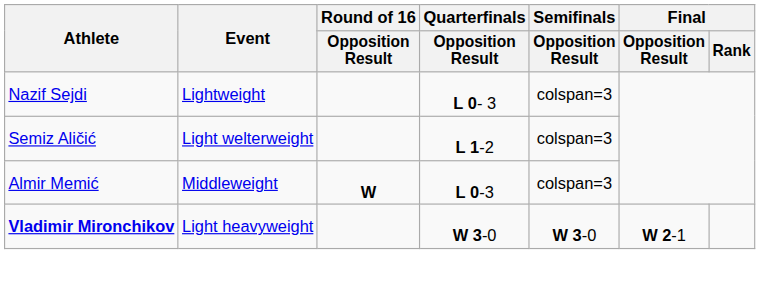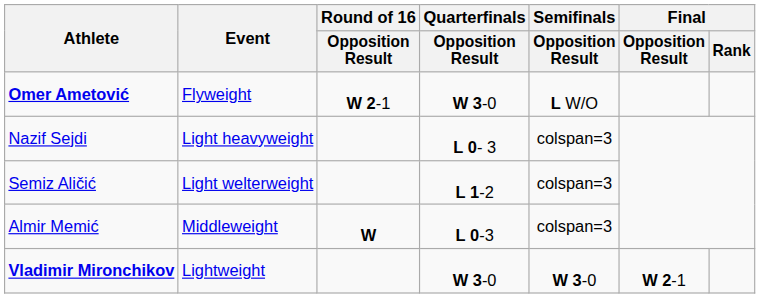+ row: (69, 95)
(224, 95) Lightweight -> (248, 139) Light heavyweight
(248, 227) Light heavyweight -> (224, 271) Lightweight
